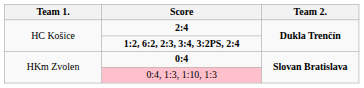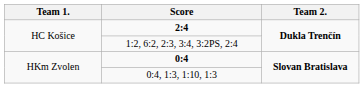(182, 43) bold -> (182, 43) normal
(182, 75) pink background -> (182, 75) no background
